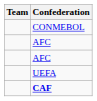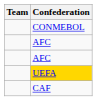(44, 73) no background -> (44, 73) gold background
(42, 88) bold -> (42, 88) normal
